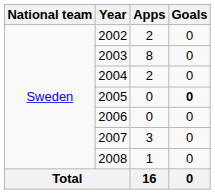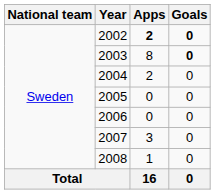(149, 35) normal -> (149, 35) bold
(190, 35) normal -> (190, 35) bold
(190, 55) normal -> (190, 55) bold
(190, 96) bold -> (190, 96) normal
